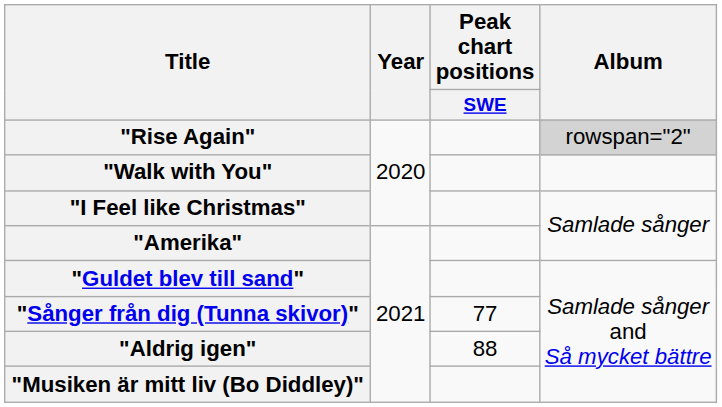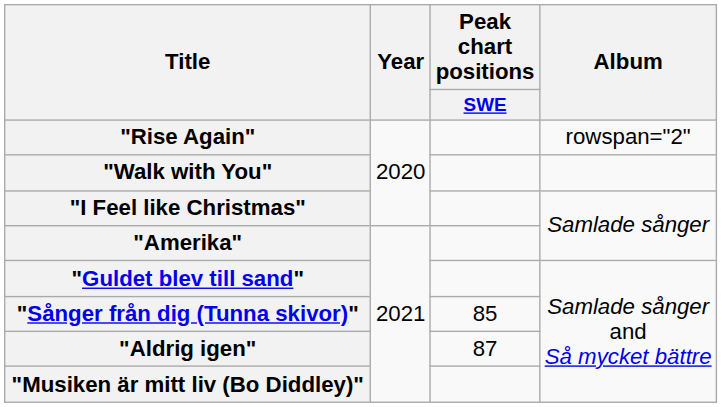(628, 137) lightgrey background -> (628, 137) no background
(485, 313) 77 -> (485, 313) 85
(485, 348) 88 -> (485, 348) 87
